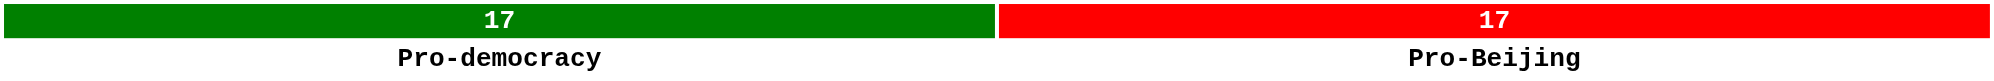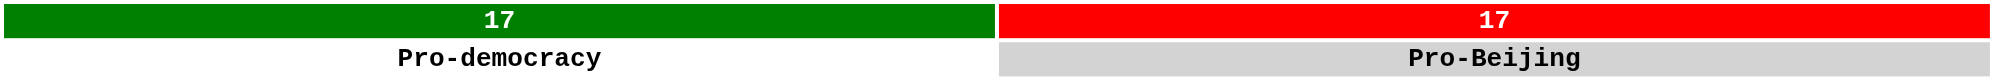(1494, 59) no background -> (1494, 59) lightgrey background
